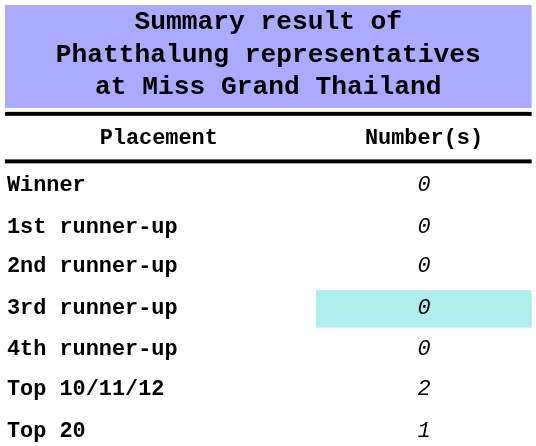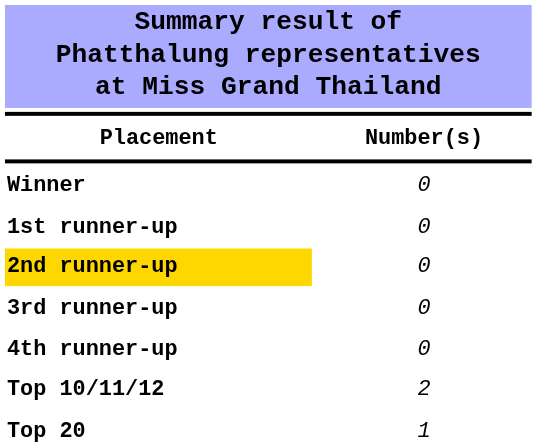(92, 267) no background -> (92, 267) gold background
(424, 308) paleturquoise background -> (424, 308) no background
